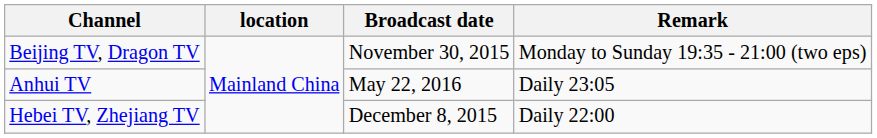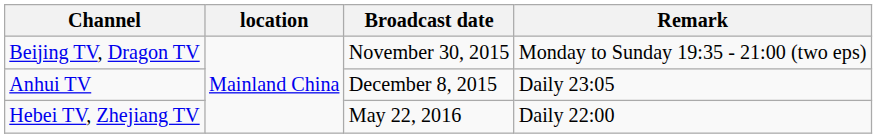(405, 84) May 22, 2016 -> (423, 84) December 8, 2015
(423, 116) December 8, 2015 -> (405, 116) May 22, 2016
